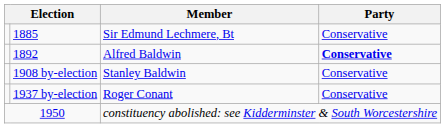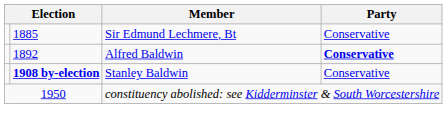(55, 73) normal -> (56, 73) bold
- row: (138, 93)
